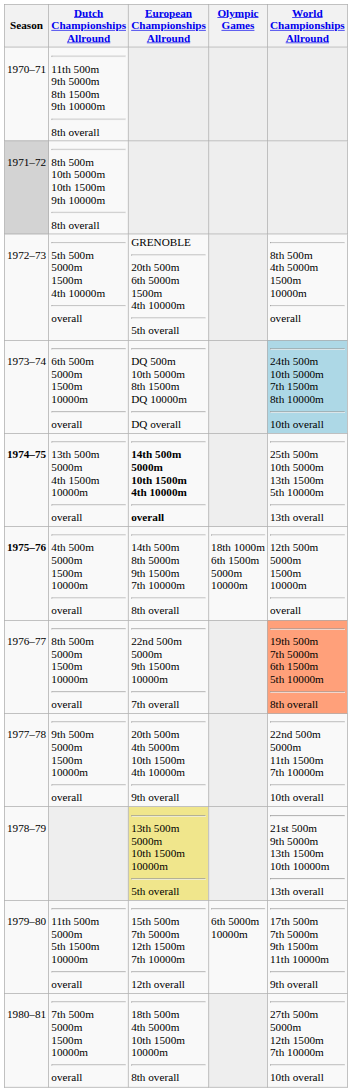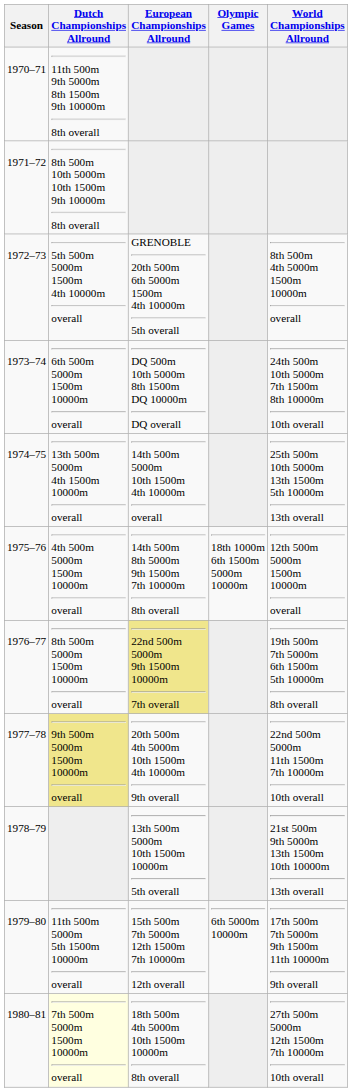(27, 162) lightgrey background -> (27, 162) no background
(307, 389) lightblue background -> (307, 389) no background
(27, 454) bold -> (27, 454) normal
(169, 482) bold -> (169, 482) normal
(27, 548) bold -> (27, 548) normal
(169, 669) no background -> (169, 669) khaki background
(307, 669) lightsalmon background -> (307, 669) no background
(89, 763) no background -> (89, 763) khaki background
(169, 856) khaki background -> (169, 856) no background
(89, 1043) no background -> (89, 1043) lightyellow background
